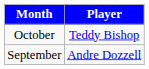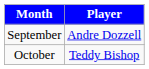rows swapped: (34, 54) <-> (34, 34)
